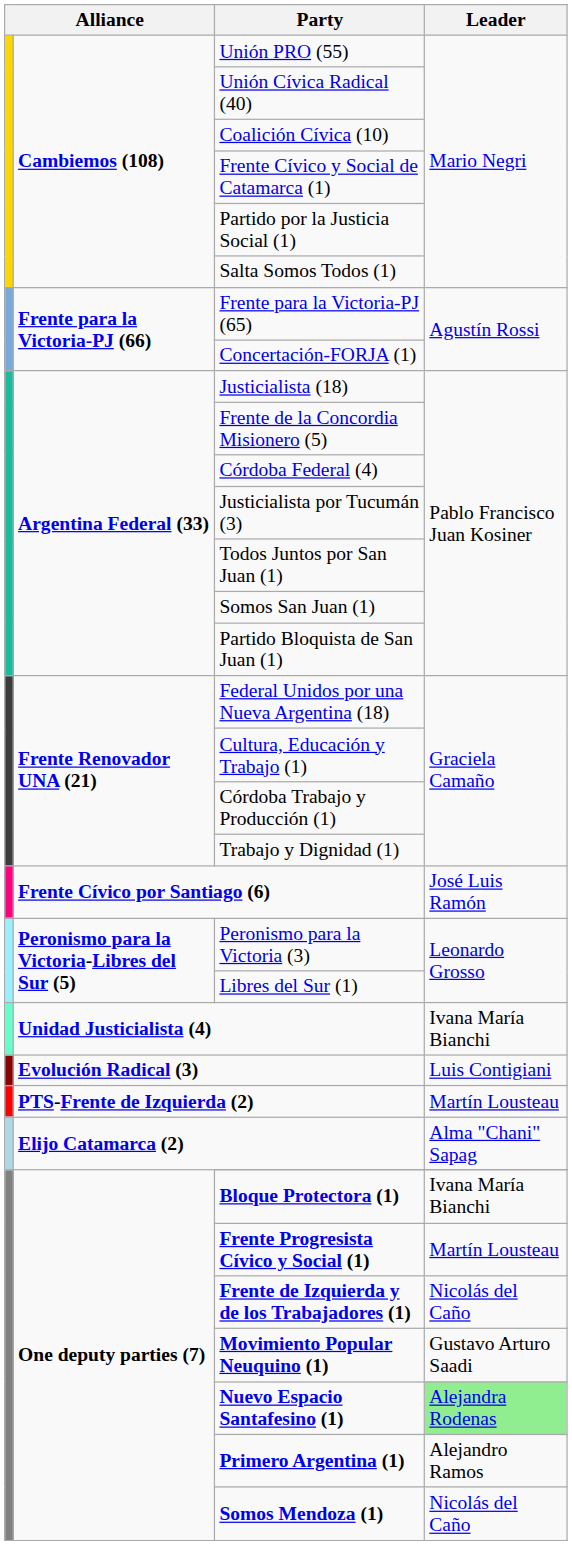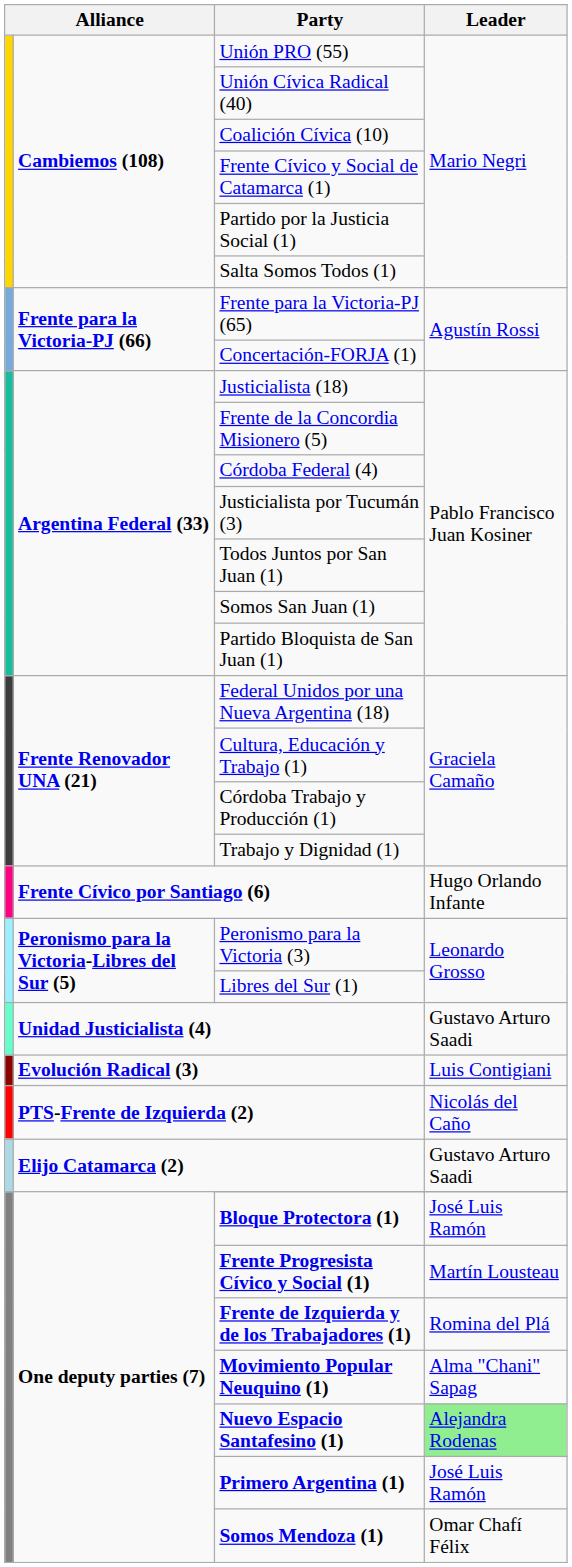(466, 891) José Luis Ramón -> (485, 891) Hugo Orlando Infante
(477, 1028) Ivana María Bianchi -> (490, 1028) Gustavo Arturo Saadi
(494, 1101) Martín Lousteau -> (474, 1112) Nicolás del Caño
(485, 1143) Alma "Chani" Sapag -> (490, 1165) Gustavo Arturo Saadi
(477, 1196) Ivana María Bianchi -> (466, 1218) José Luis Ramón
(474, 1302) Nicolás del Caño -> (490, 1324) Romina del Plá
(490, 1354) Gustavo Arturo Saadi -> (485, 1376) Alma "Chani" Sapag
(468, 1460) Alejandro Ramos -> (466, 1482) José Luis Ramón
(474, 1513) Nicolás del Caño -> (476, 1535) Omar Chafí Félix
